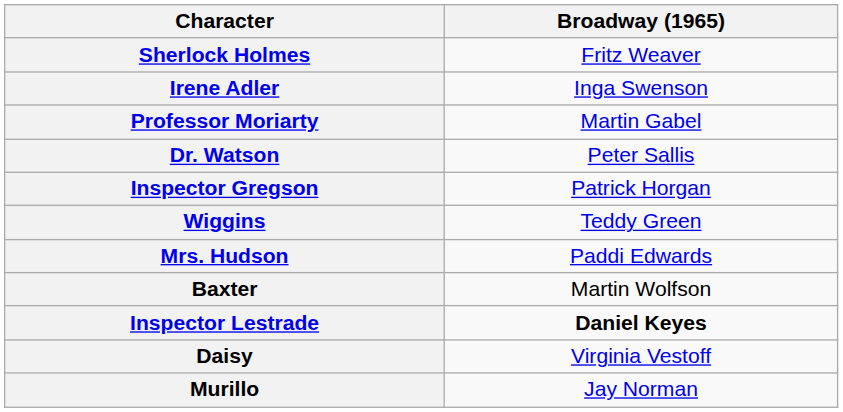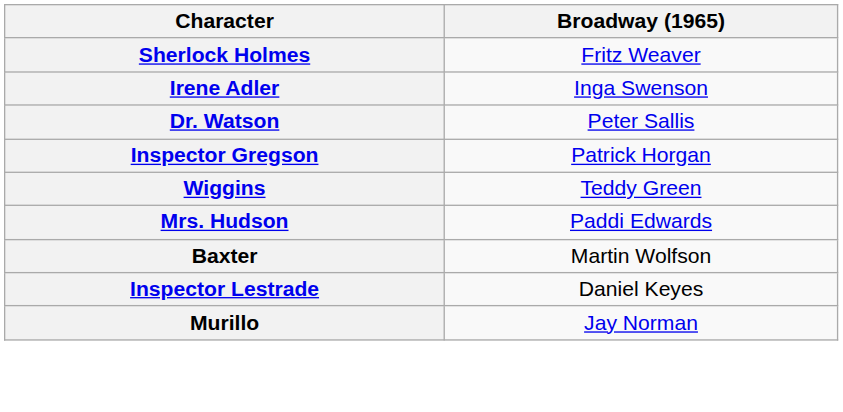- row: (225, 121)
(641, 322) bold -> (641, 289) normal
- row: (225, 356)
